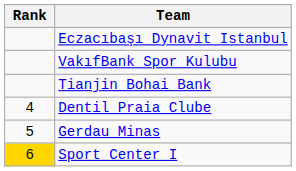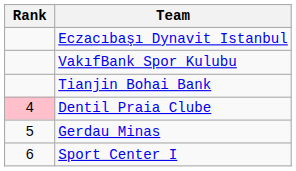(30, 108) no background -> (30, 108) pink background
(30, 155) gold background -> (30, 155) no background
